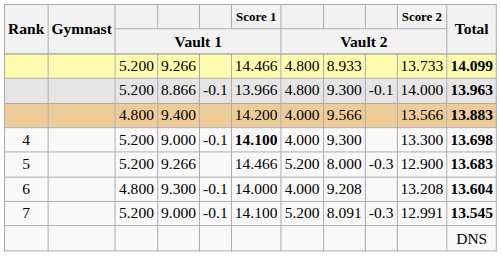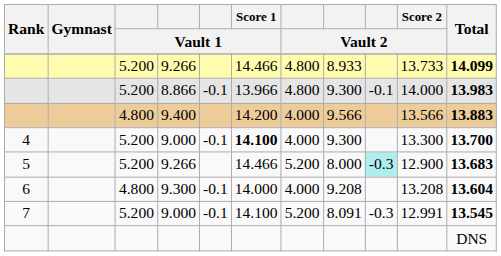(472, 90) 13.963 -> (472, 90) 13.983
(472, 139) 13.698 -> (472, 139) 13.700
(381, 164) no background -> (381, 164) paleturquoise background
